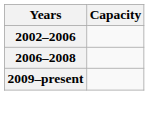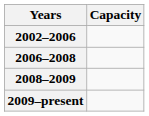+ row: (45, 79)
